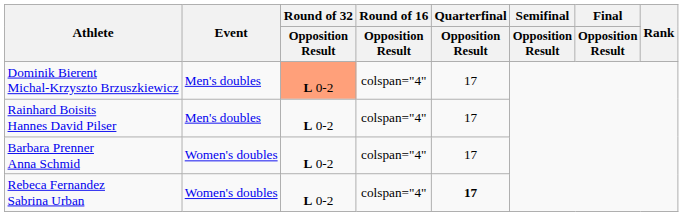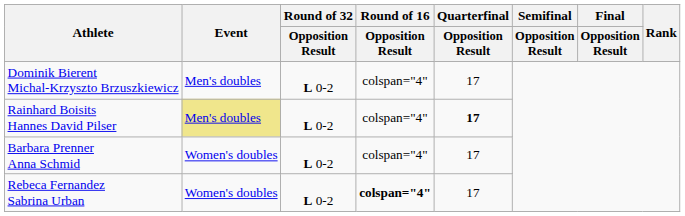(318, 88) lightsalmon background -> (318, 88) no background
(223, 118) no background -> (223, 118) khaki background
(471, 118) normal -> (473, 118) bold
(394, 193) normal -> (395, 193) bold
(471, 193) bold -> (473, 193) normal
